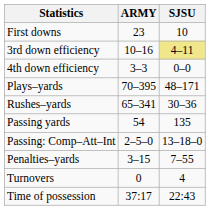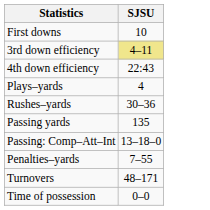- column: (139, 13)
(182, 68) 0–0 -> (141, 68) 22:43
(182, 86) 48–171 -> (141, 86) 4
(182, 178) 4 -> (141, 178) 48–171
(182, 196) 22:43 -> (141, 196) 0–0
